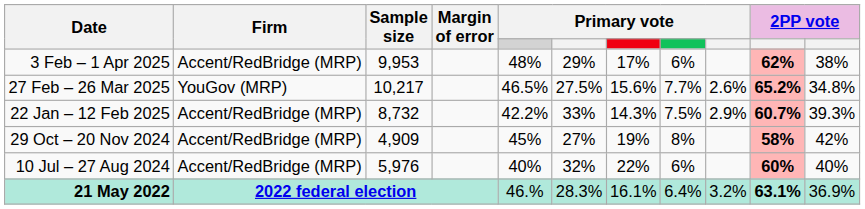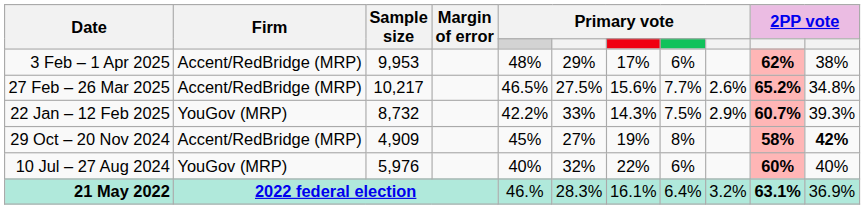(232, 88) YouGov (MRP) -> (270, 88) Accent/RedBridge (MRP)
(270, 114) Accent/RedBridge (MRP) -> (232, 114) YouGov (MRP)
(832, 140) normal -> (832, 140) bold
(270, 166) Accent/RedBridge (MRP) -> (232, 166) YouGov (MRP)
